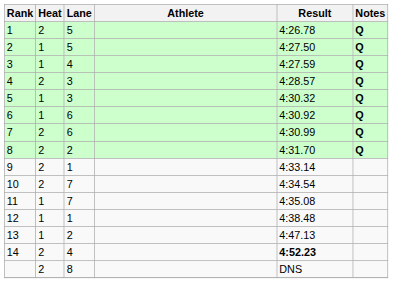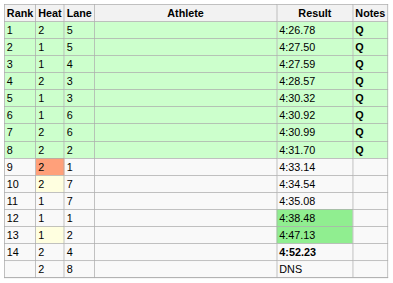(41, 167) no background -> (41, 167) lightsalmon background
(41, 184) no background -> (41, 184) lightyellow background
(297, 218) no background -> (297, 218) lightgreen background
(41, 235) no background -> (41, 235) lightyellow background
(297, 235) no background -> (297, 235) lightgreen background
